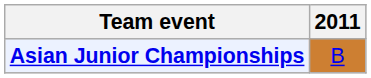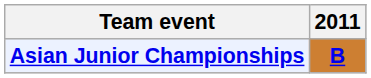(338, 56) normal -> (338, 56) bold
